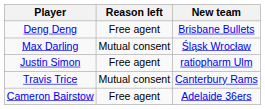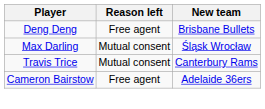- row: (50, 63)
